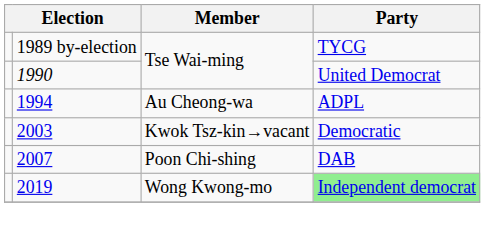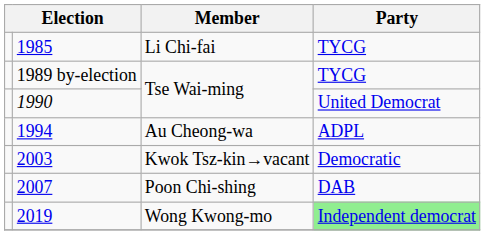+ row: (35, 46)
